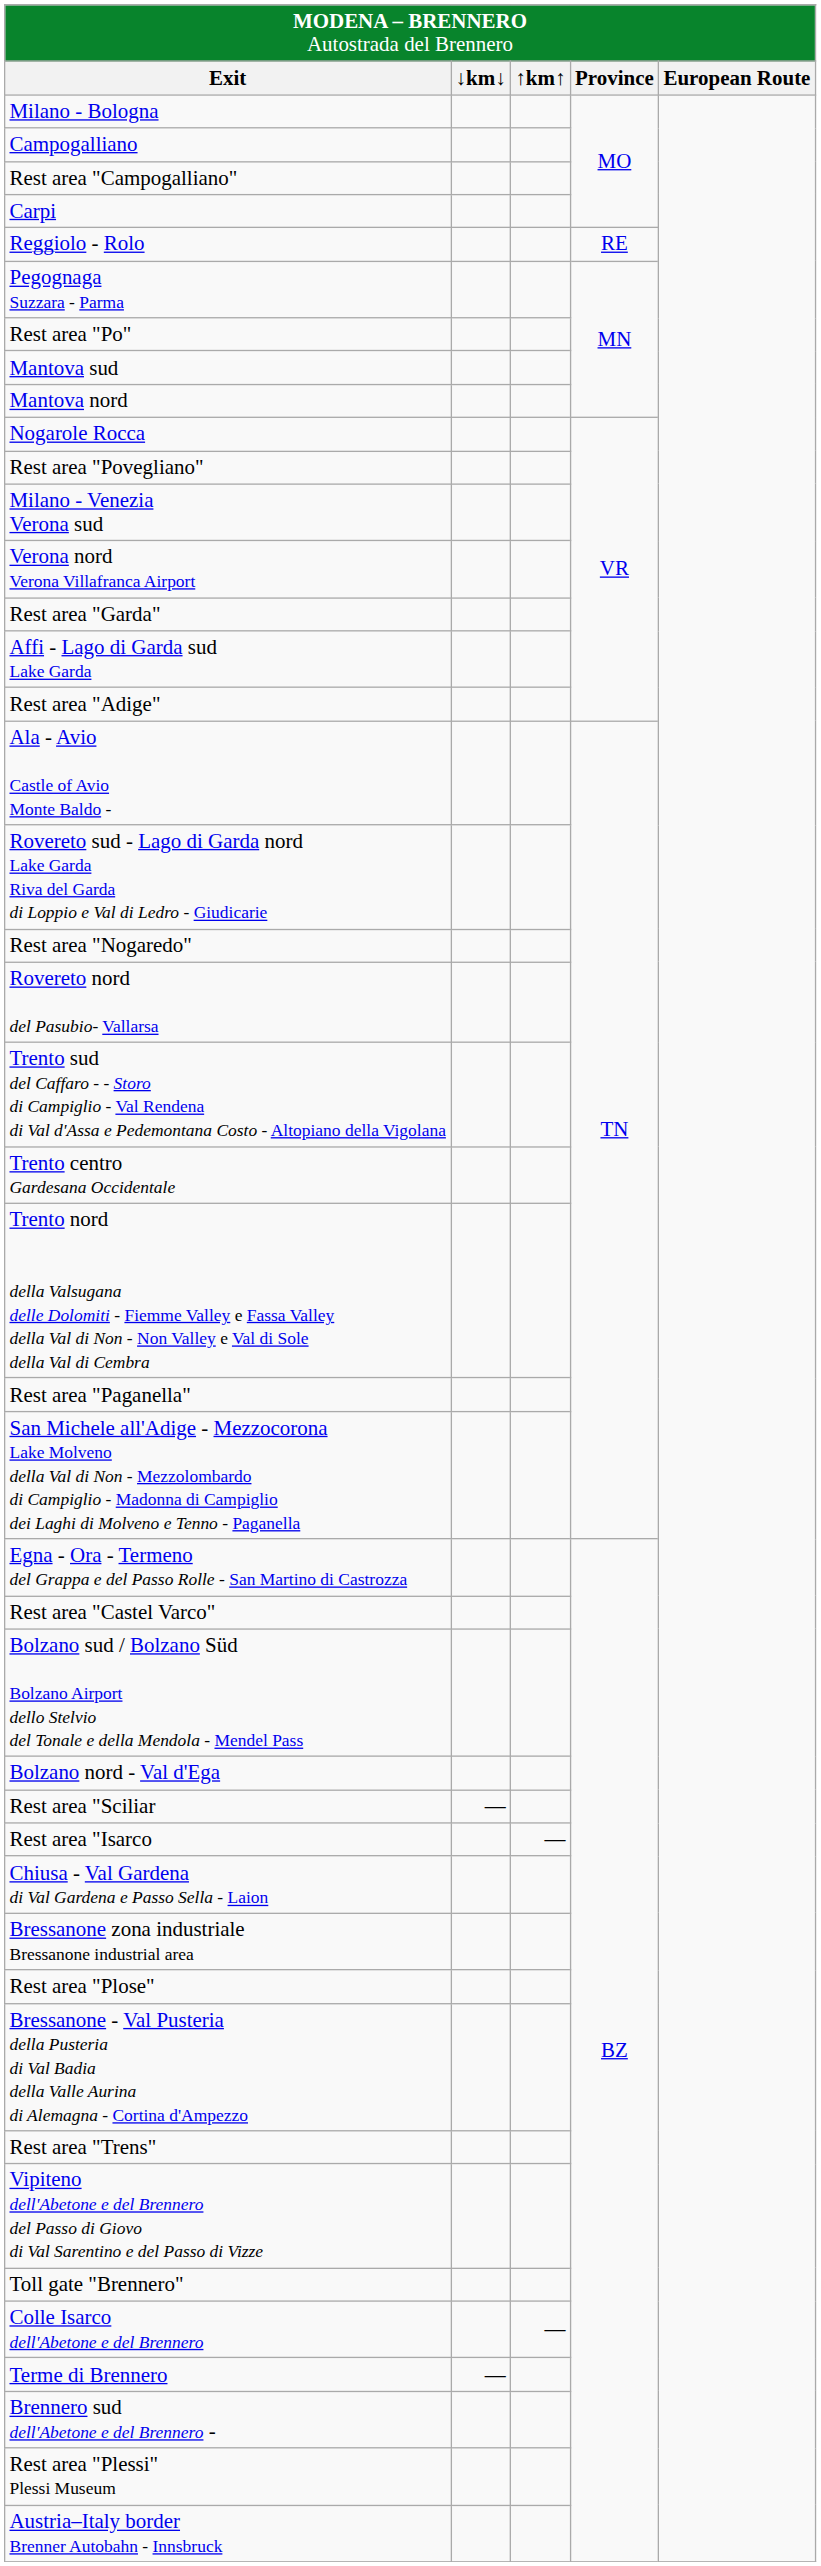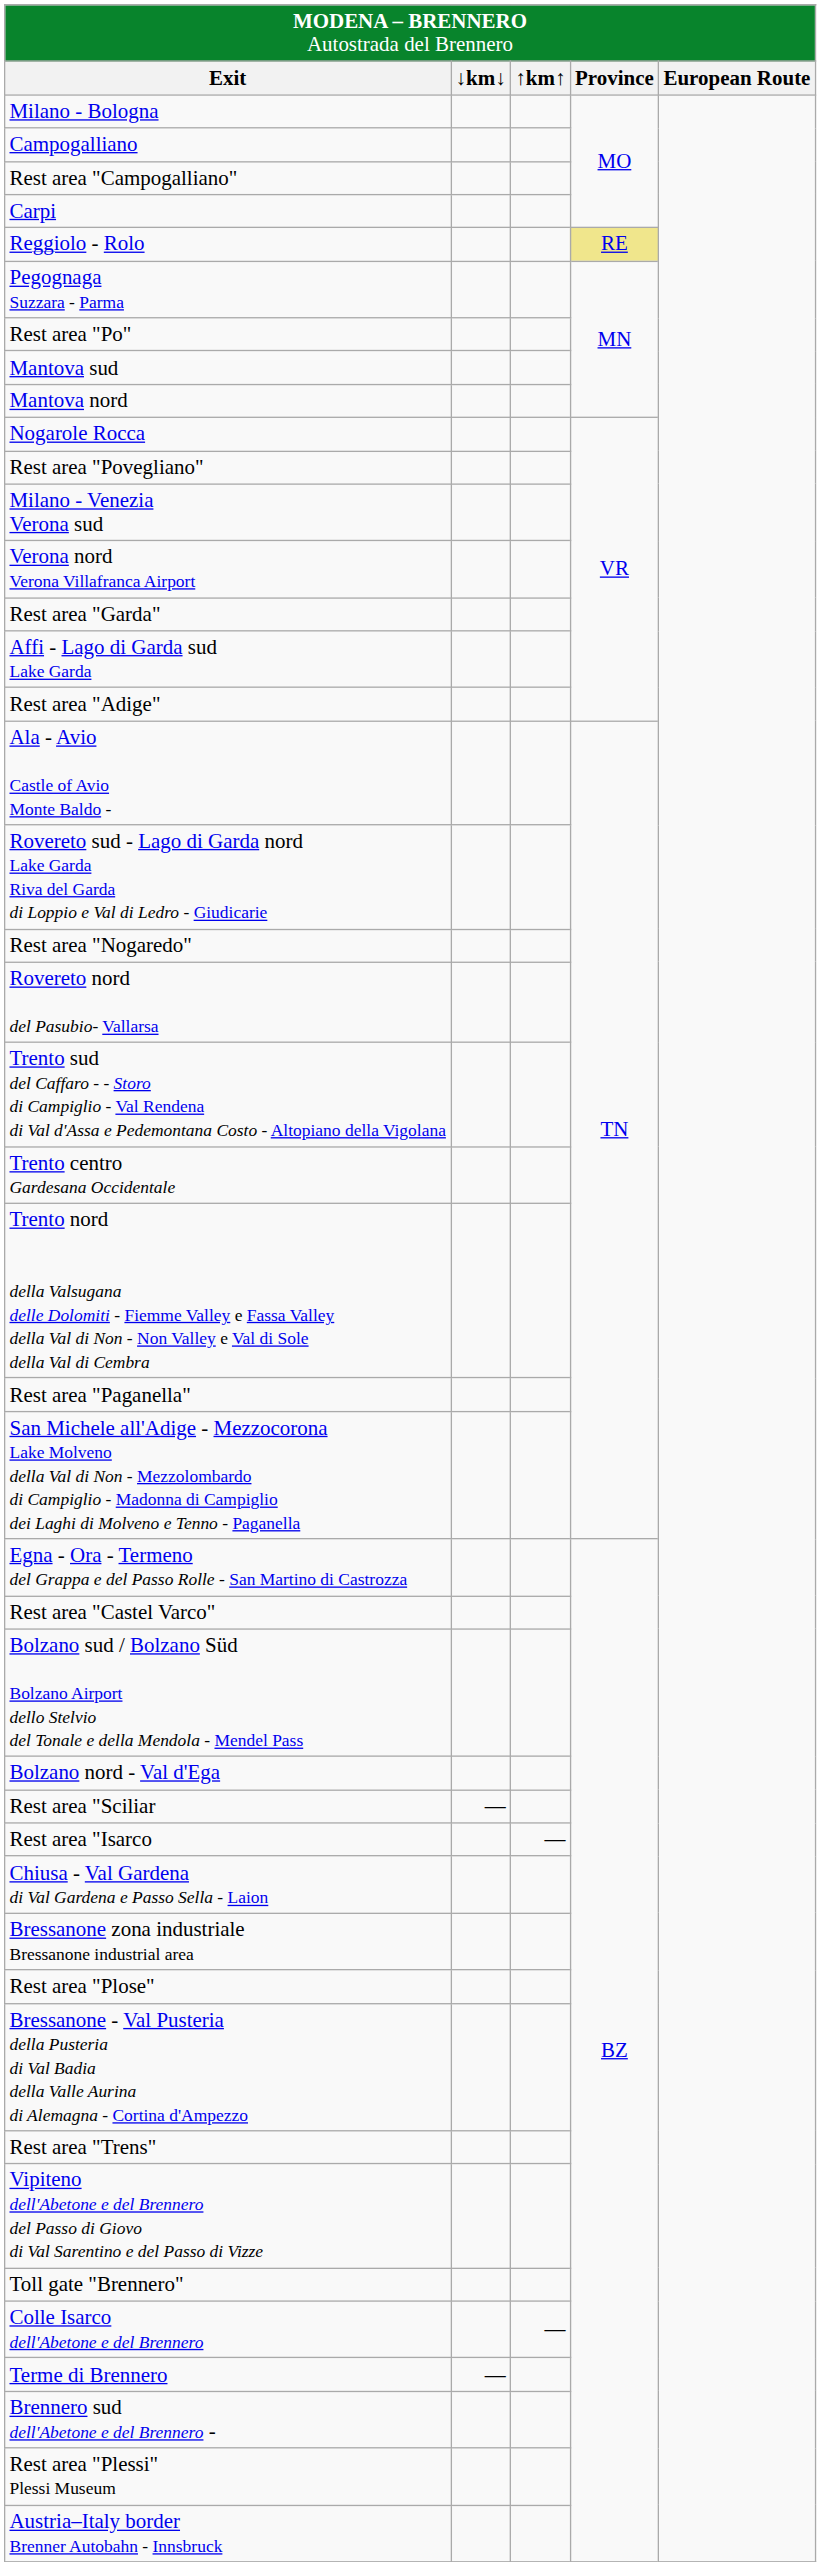(614, 244) no background -> (614, 244) khaki background
